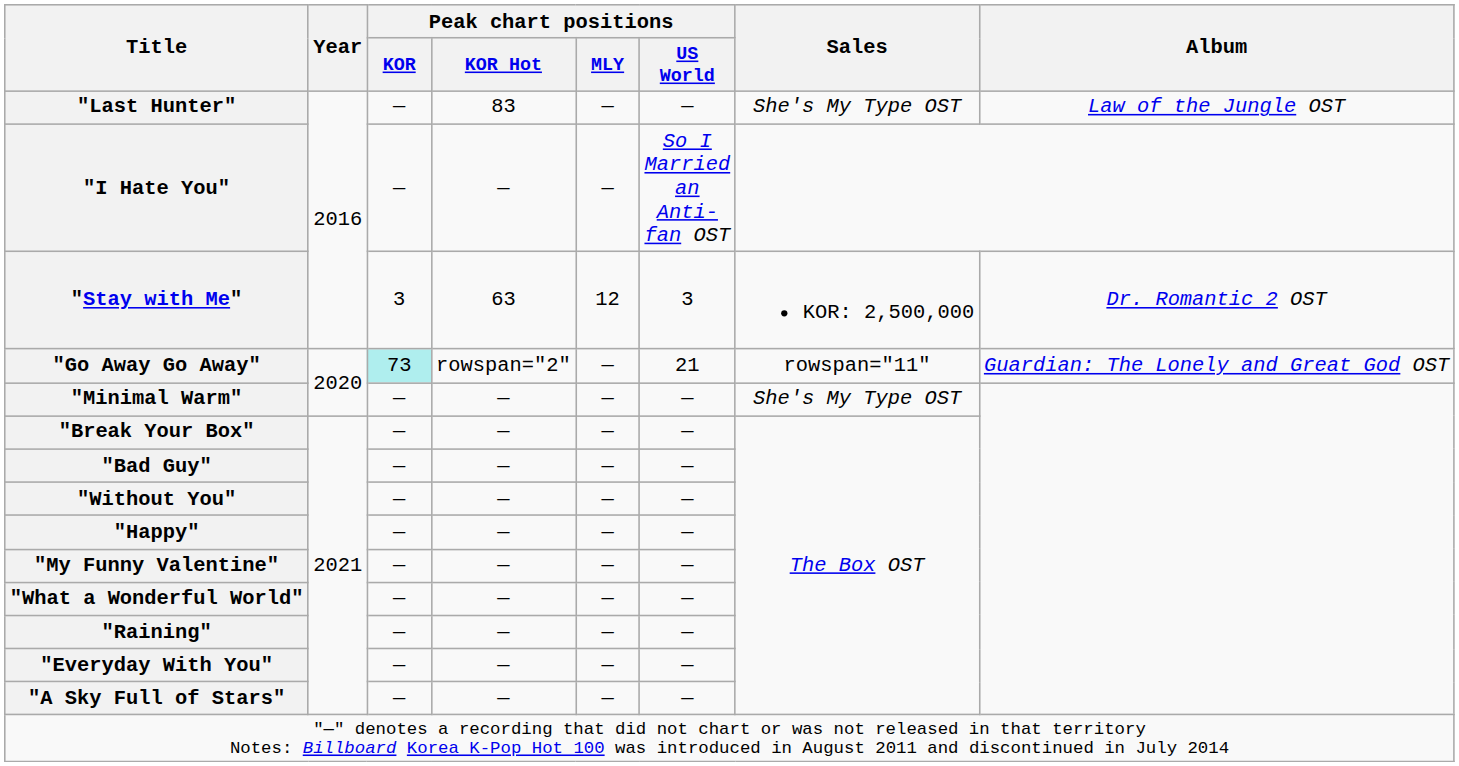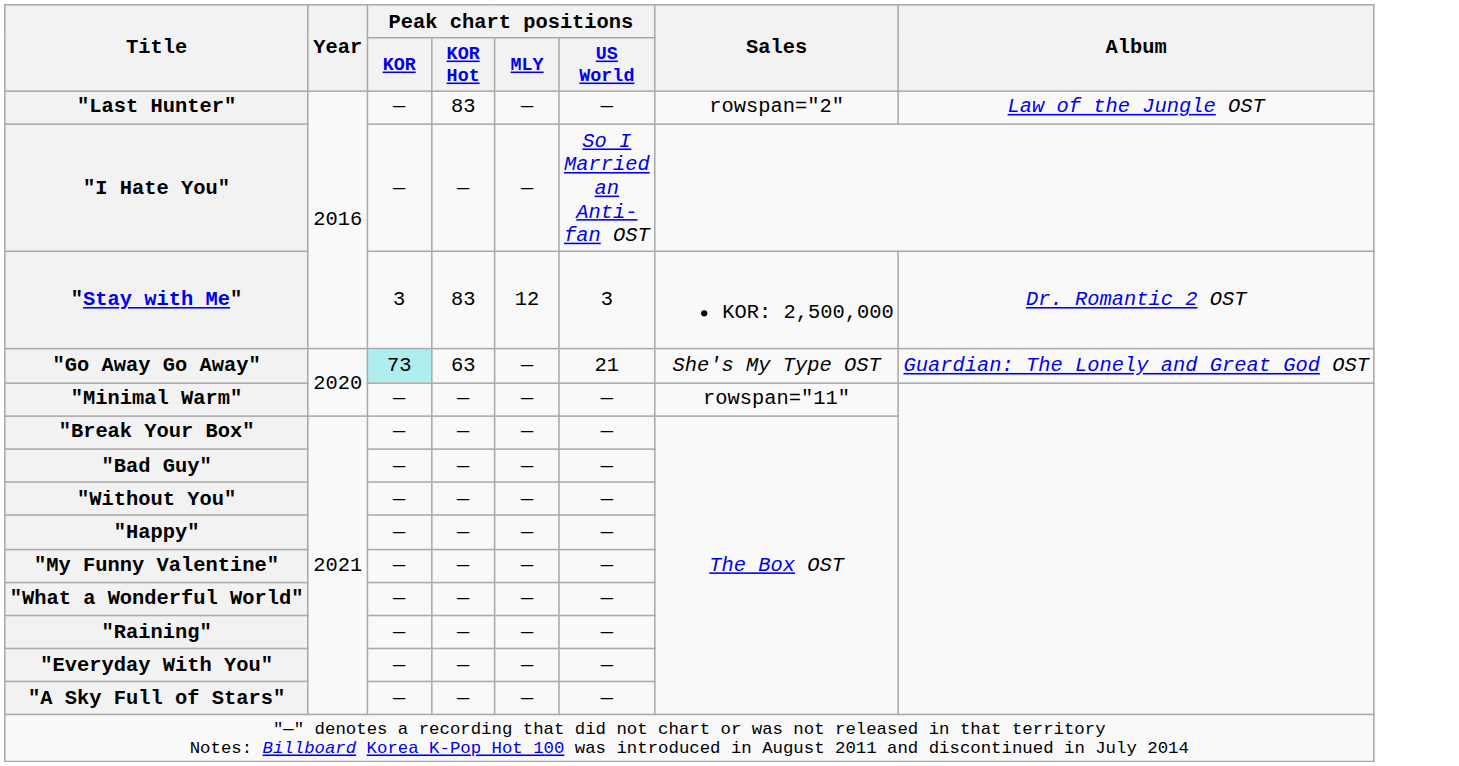(857, 108) She's My Type OST -> (777, 108) rowspan="2"
(503, 300) 63 -> (463, 300) 83
(503, 366) rowspan="2" -> (463, 366) 63
(857, 366) rowspan="11" -> (777, 366) She's My Type OST
(857, 399) She's My Type OST -> (777, 399) rowspan="11"
